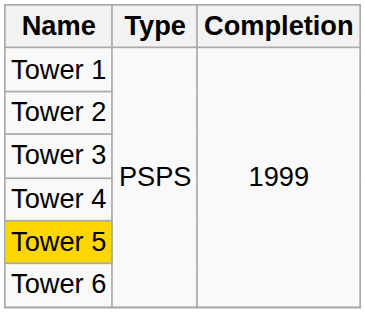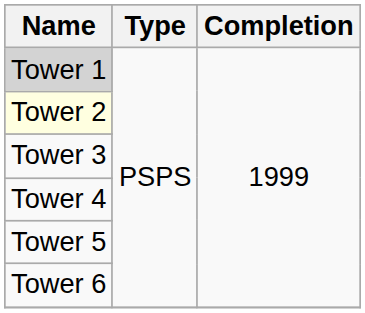(59, 69) no background -> (59, 69) lightgrey background
(59, 112) no background -> (59, 112) lightyellow background
(59, 241) gold background -> (59, 241) no background
